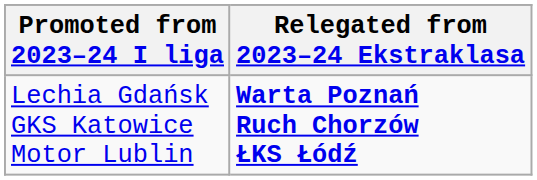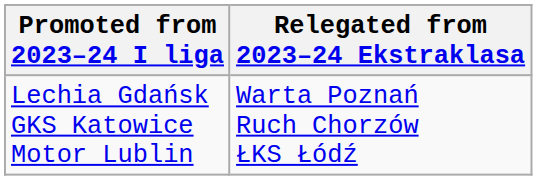(327, 125) bold -> (327, 125) normal
